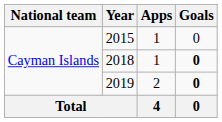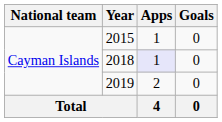(157, 60) no background -> (157, 60) lavender background
(196, 60) bold -> (196, 60) normal
(196, 83) bold -> (196, 83) normal
